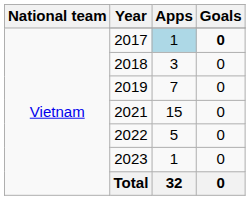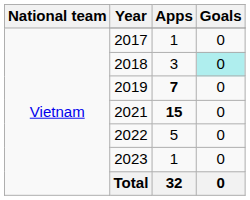(174, 40) lightblue background -> (174, 40) no background
(221, 40) bold -> (221, 40) normal
(221, 64) no background -> (221, 64) paleturquoise background
(174, 87) normal -> (174, 87) bold
(174, 111) normal -> (174, 111) bold
